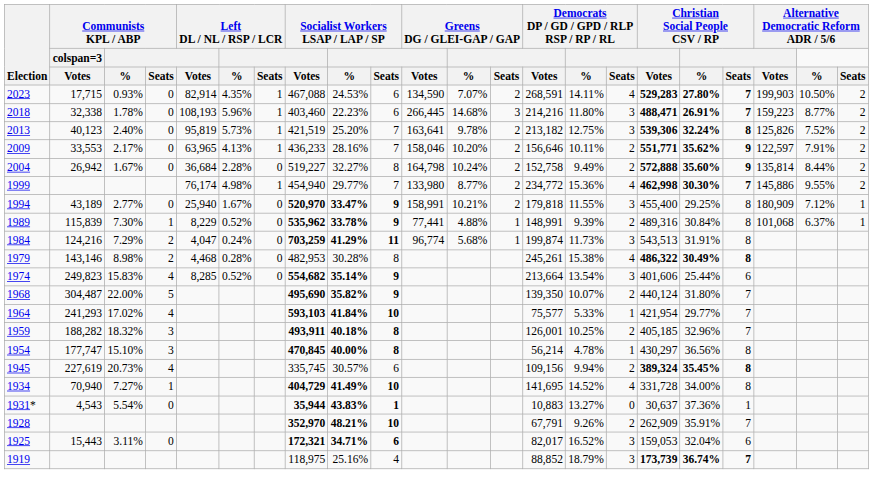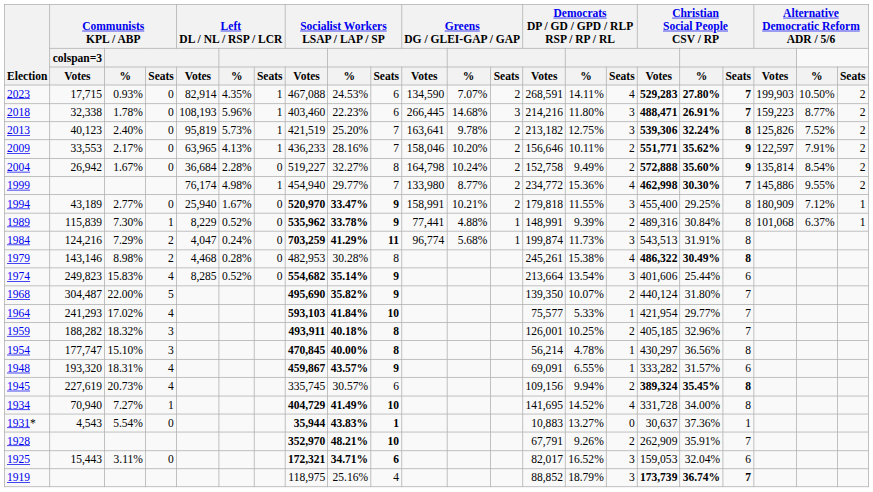(820, 167) 8.44% -> (820, 167) 8.54%
+ row: (19, 368)
